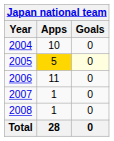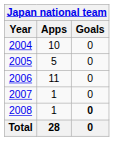(54, 62) gold background -> (54, 62) no background
(90, 62) lightyellow background -> (90, 62) no background
(90, 111) normal -> (90, 111) bold
